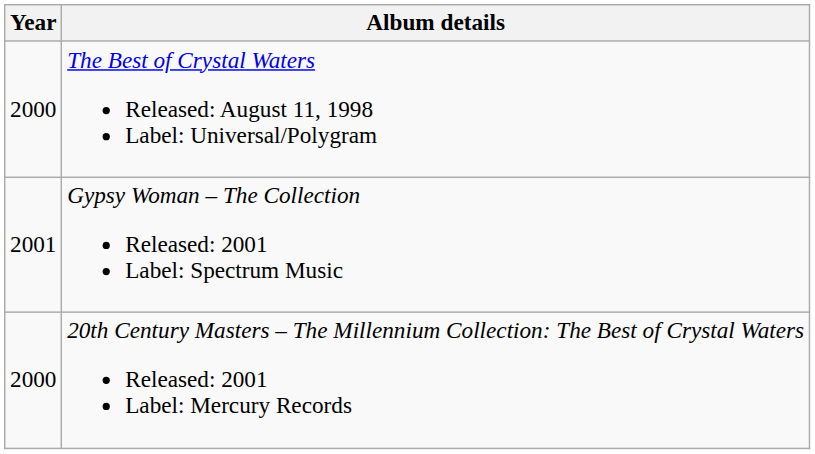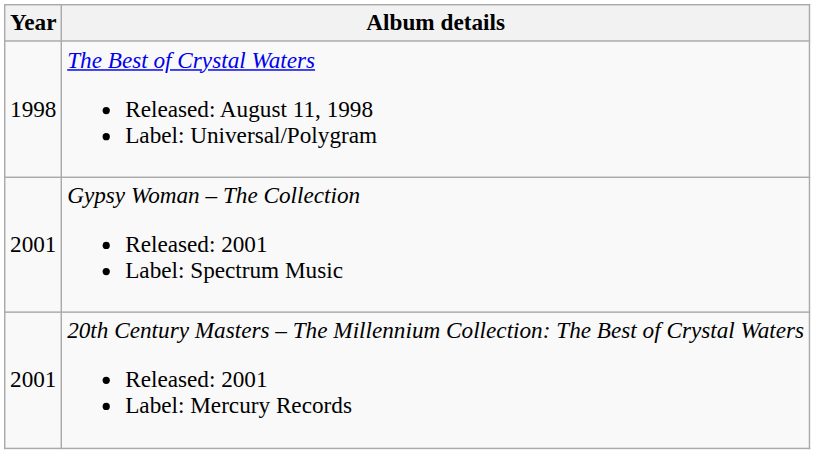(33, 108) 2000 -> (33, 108) 1998
(33, 379) 2000 -> (33, 379) 2001
